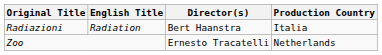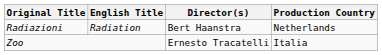(290, 27) Italia -> (305, 27) Netherlands
(305, 42) Netherlands -> (290, 42) Italia
